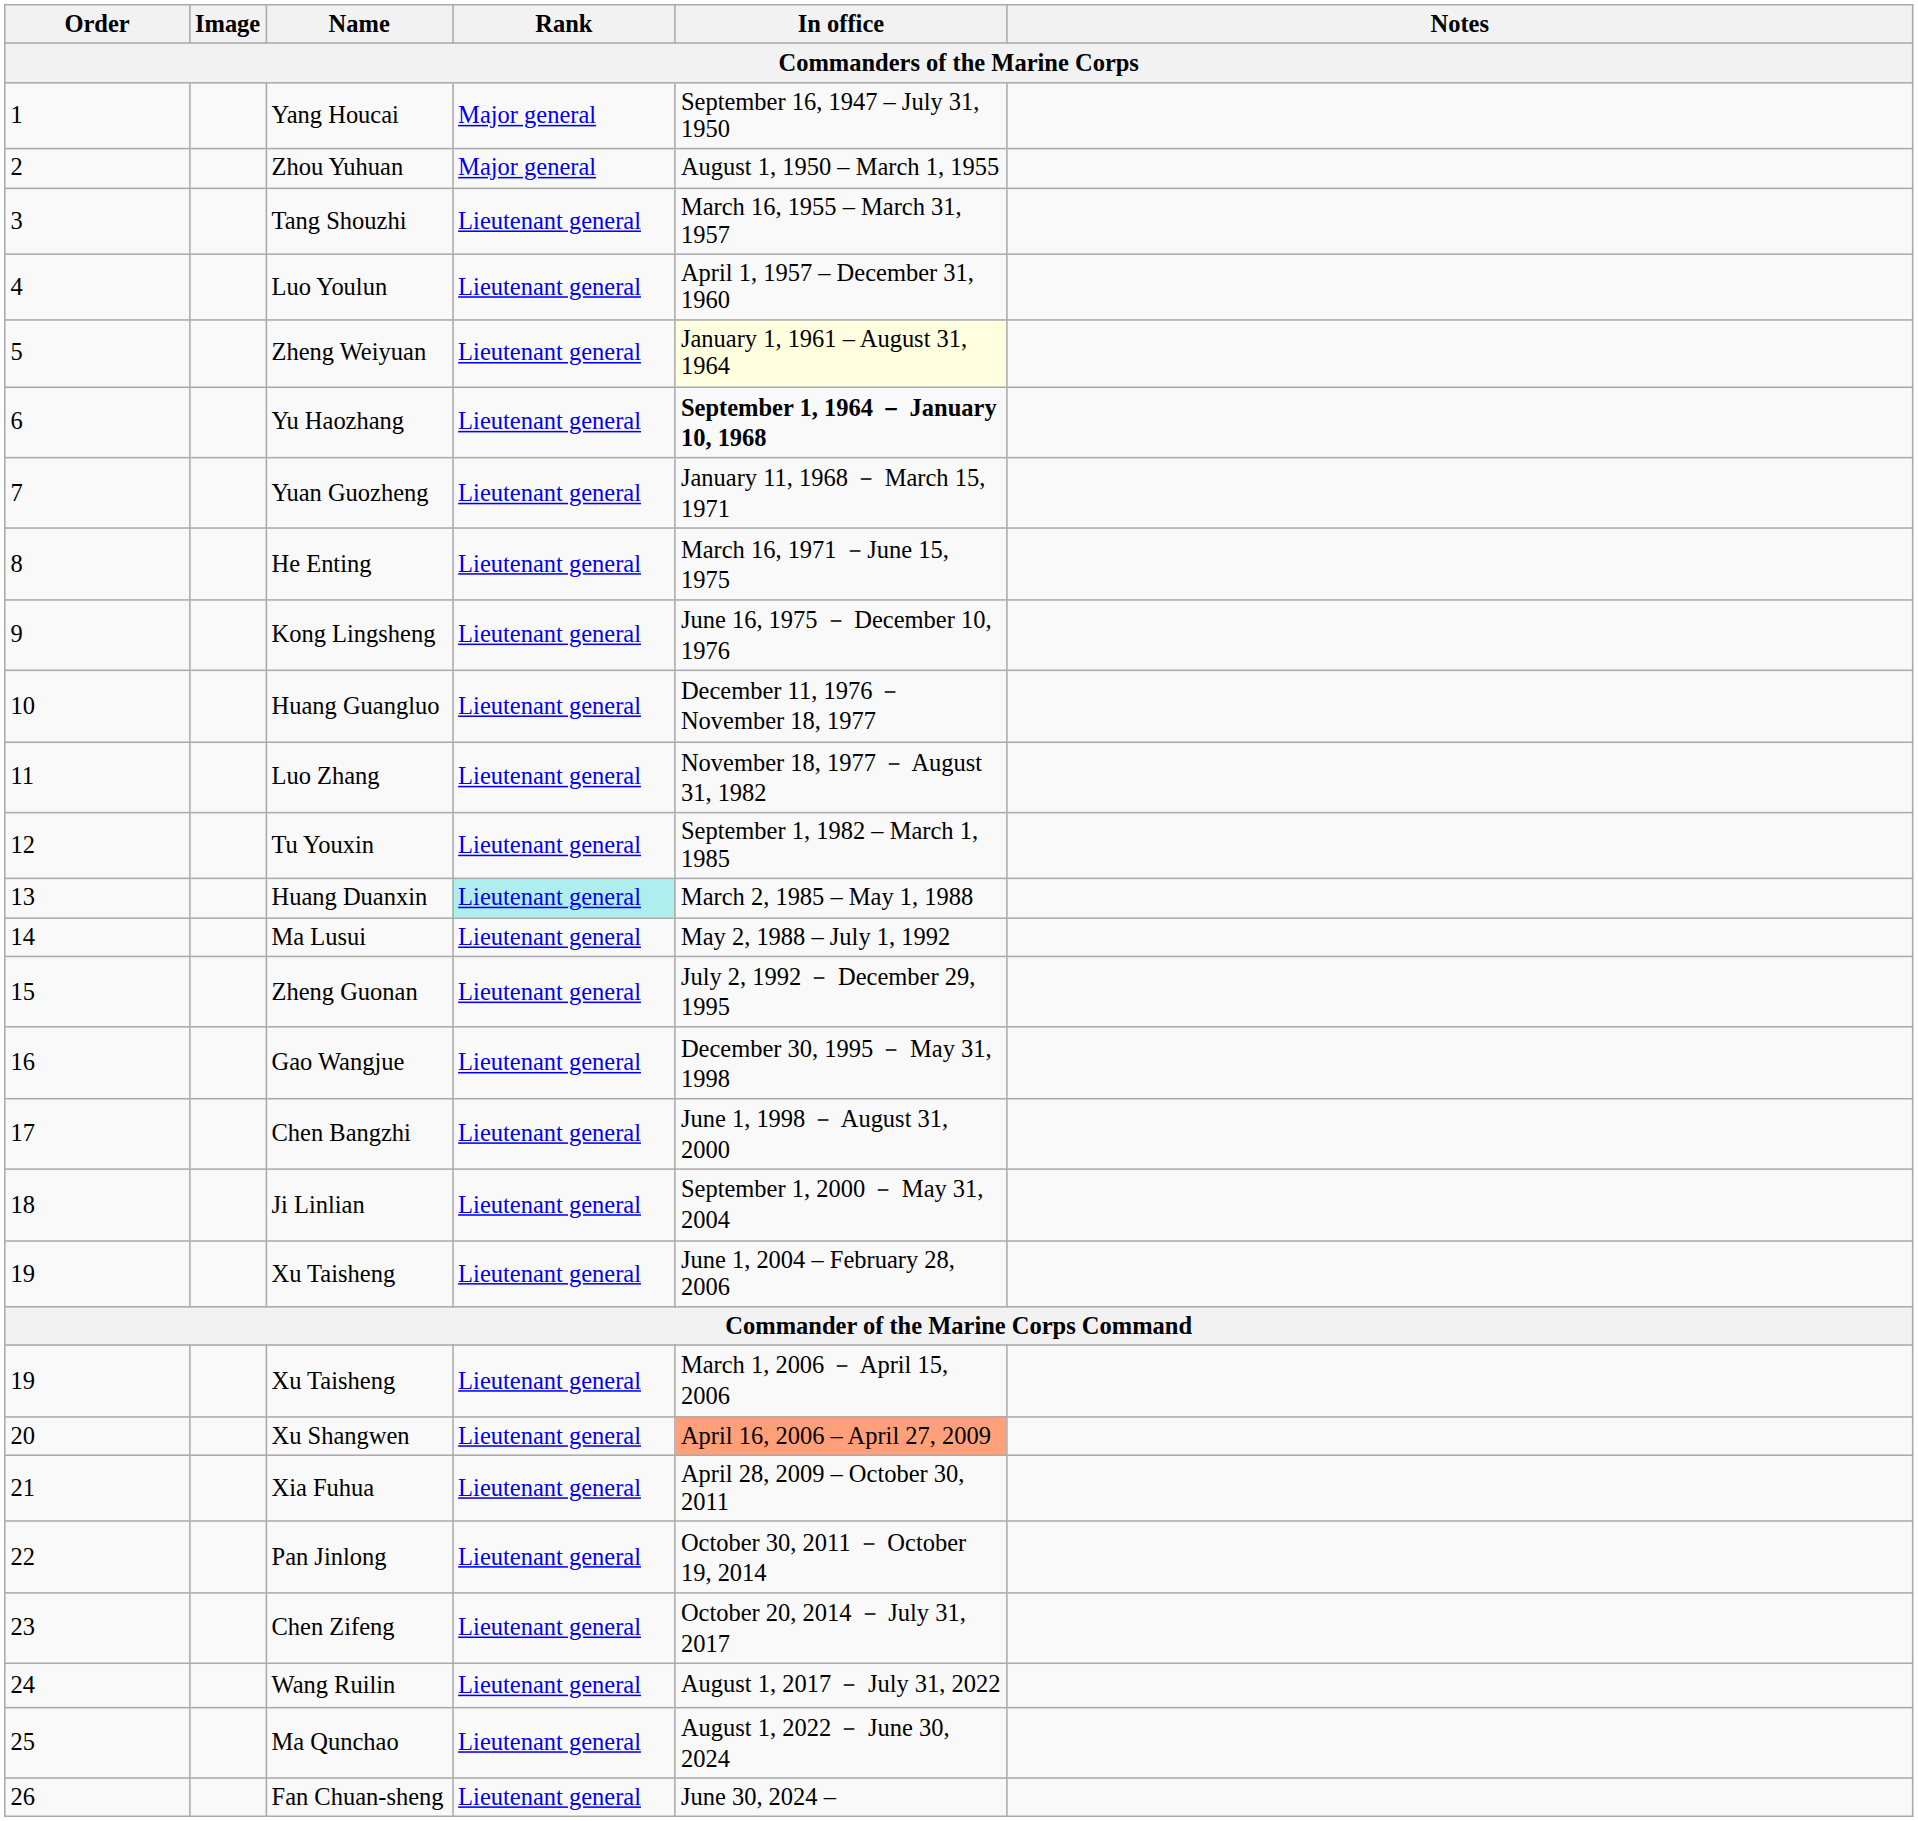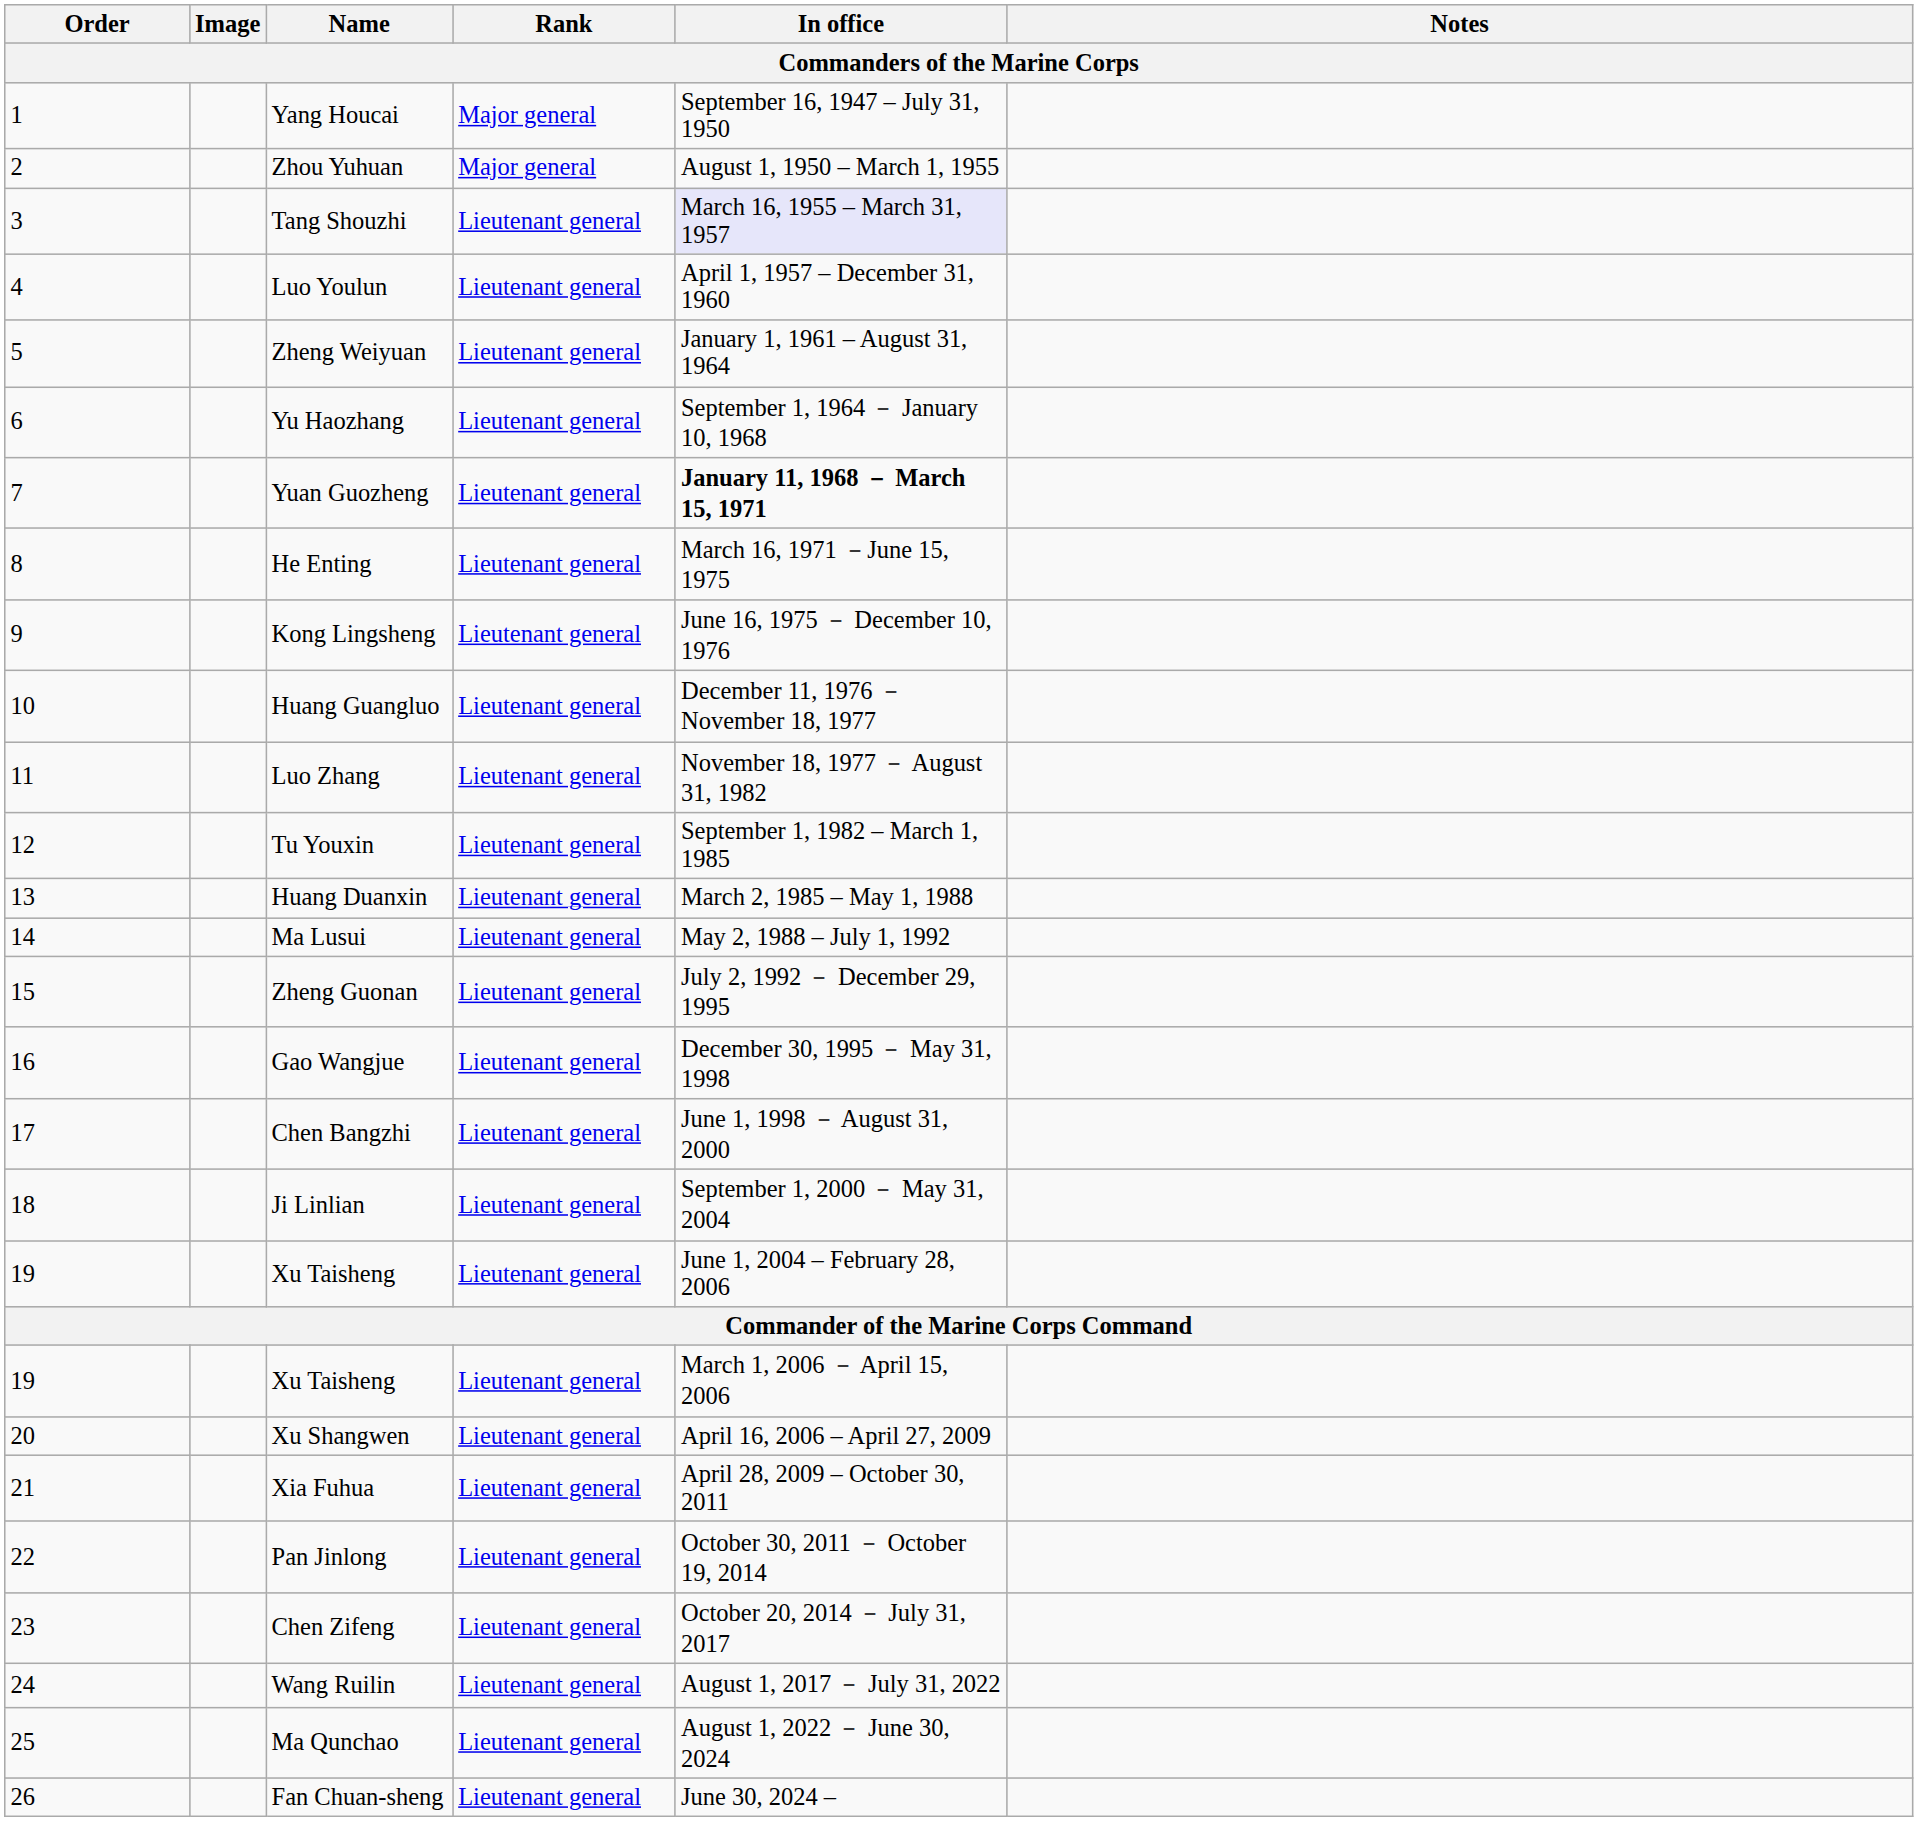(821, 220) no background -> (821, 220) lavender background
(824, 353) lightyellow background -> (824, 353) no background
(839, 422) bold -> (830, 422) normal
(833, 493) normal -> (823, 493) bold
(550, 897) paleturquoise background -> (550, 897) no background
(836, 1435) lightsalmon background -> (836, 1435) no background
